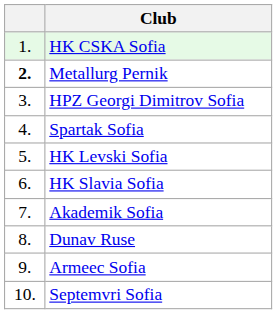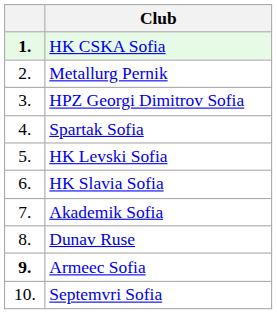(25, 45) normal -> (25, 45) bold
(25, 73) bold -> (25, 73) normal
(25, 267) normal -> (25, 267) bold
